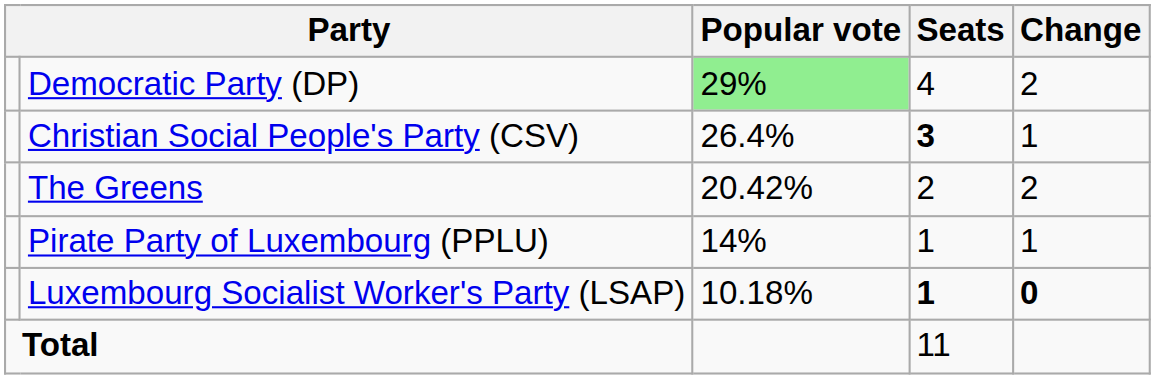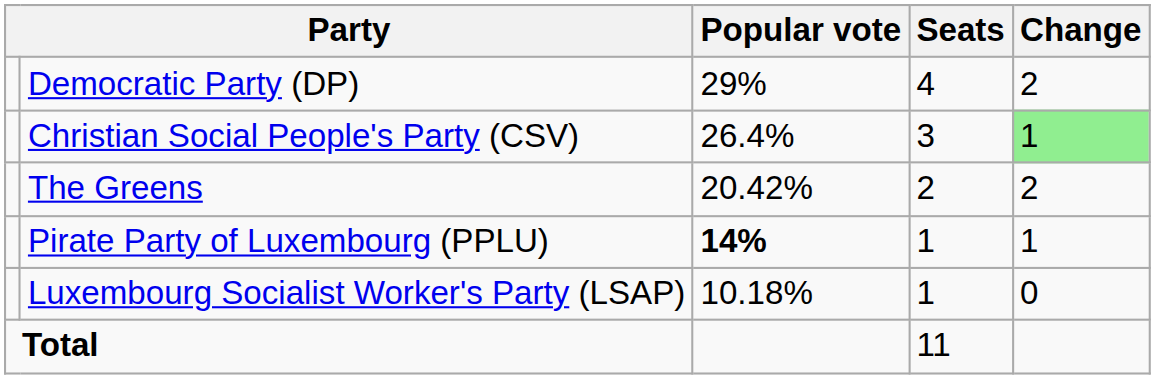(734, 83) lightgreen background -> (734, 83) no background
(926, 135) bold -> (926, 135) normal
(1029, 135) no background -> (1029, 135) lightgreen background
(734, 240) normal -> (734, 240) bold
(926, 293) bold -> (926, 293) normal
(1029, 293) bold -> (1029, 293) normal
